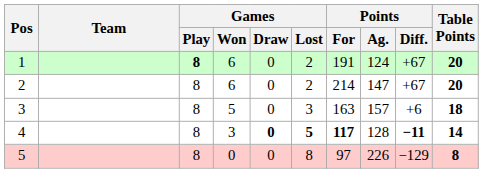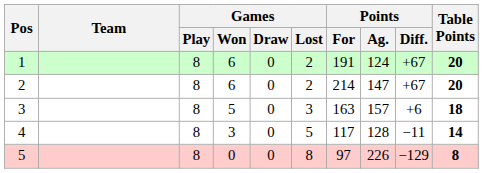(196, 62) bold -> (196, 62) normal
(271, 132) bold -> (271, 132) normal
(309, 132) bold -> (309, 132) normal
(344, 132) bold -> (344, 132) normal
(414, 132) bold -> (414, 132) normal
